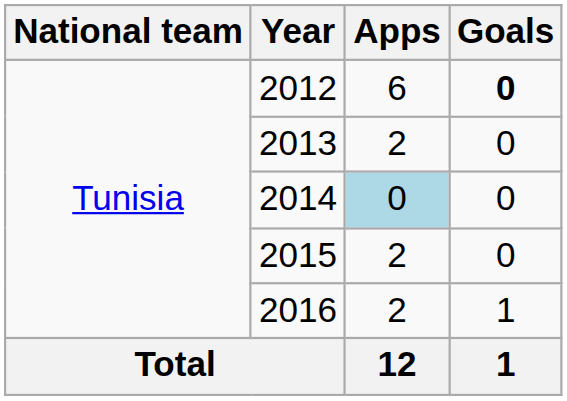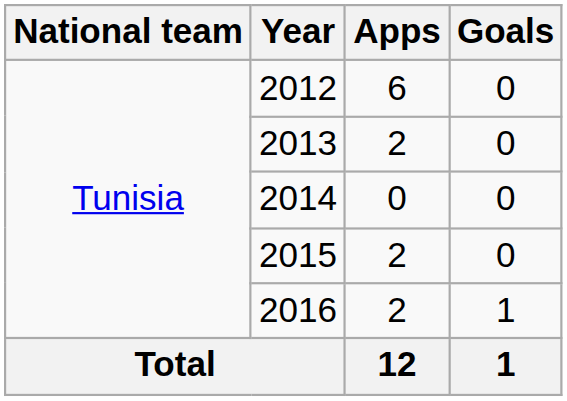(506, 87) bold -> (506, 87) normal
(397, 198) lightblue background -> (397, 198) no background
